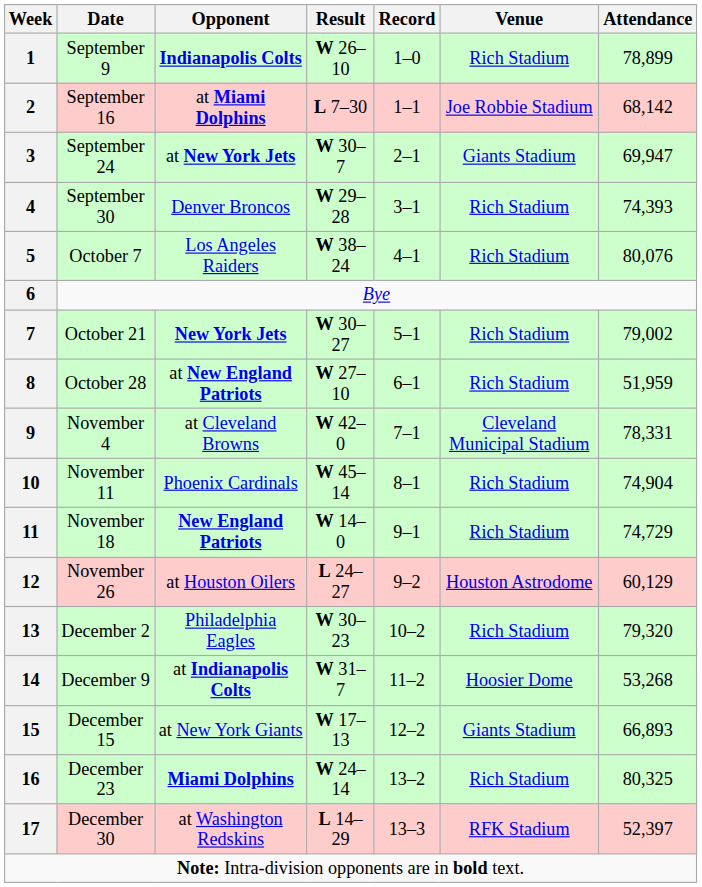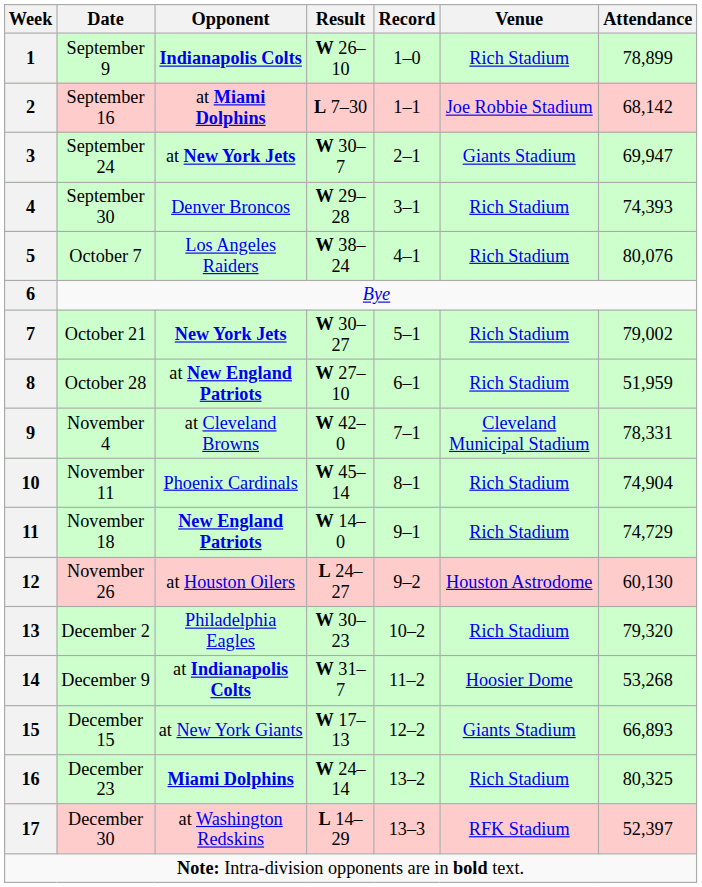(648, 581) 60,129 -> (648, 581) 60,130
